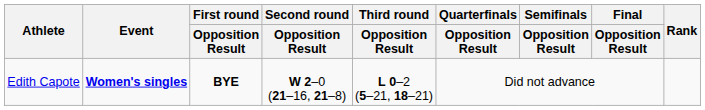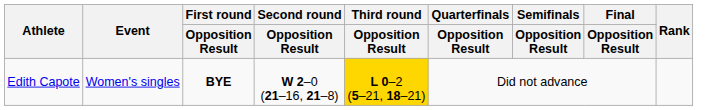(136, 82) bold -> (133, 82) normal
(394, 89) no background -> (387, 89) gold background
